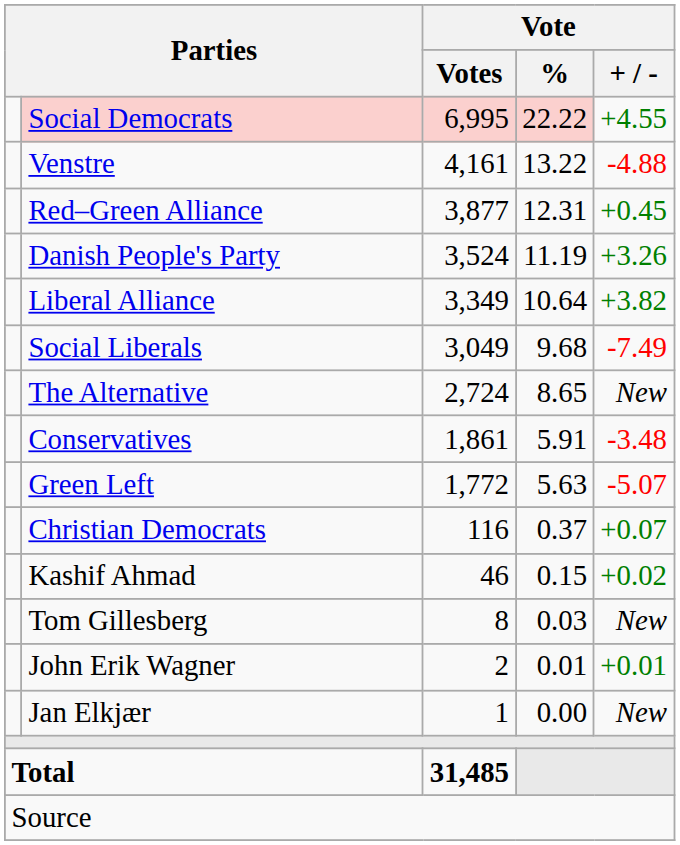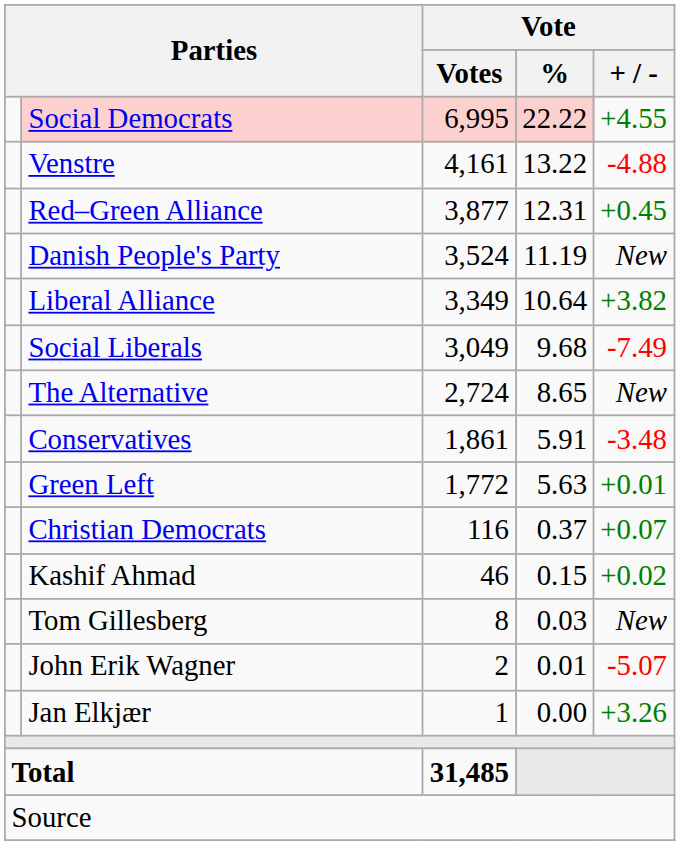(634, 255) +3.26 -> (641, 255) New
(637, 484) -5.07 -> (634, 484) +0.01
(634, 666) +0.01 -> (637, 666) -5.07
(641, 712) New -> (634, 712) +3.26
